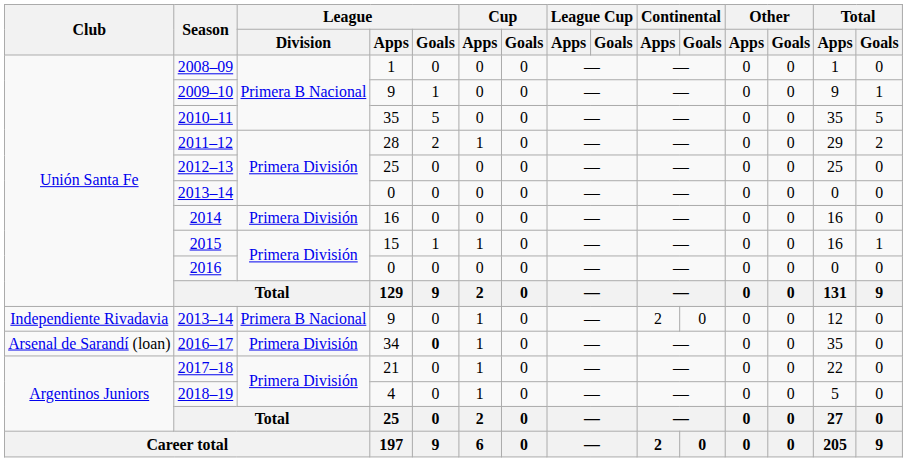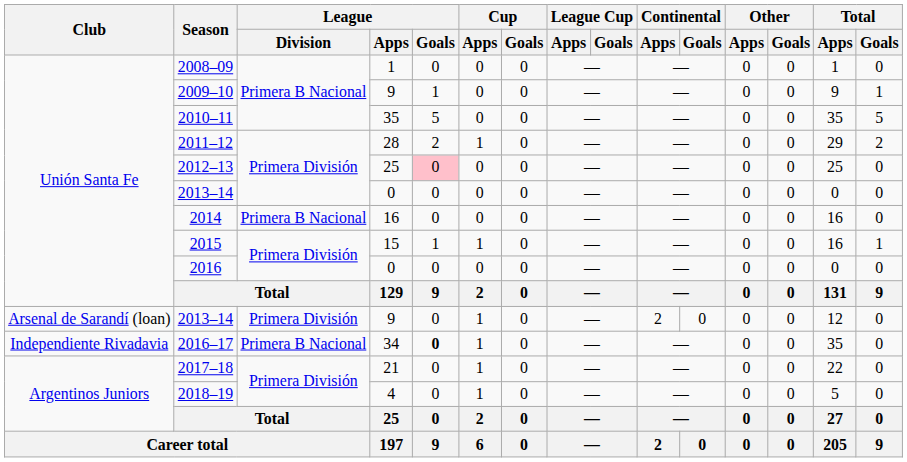(435, 167) no background -> (435, 167) pink background
(303, 218) Primera División -> (303, 218) Primera B Nacional
(89, 318) Independiente Rivadavia -> (89, 318) Arsenal de Sarandí (loan)
(303, 318) Primera B Nacional -> (303, 318) Primera División
(89, 343) Arsenal de Sarandí (loan) -> (89, 343) Independiente Rivadavia
(303, 343) Primera División -> (303, 343) Primera B Nacional
